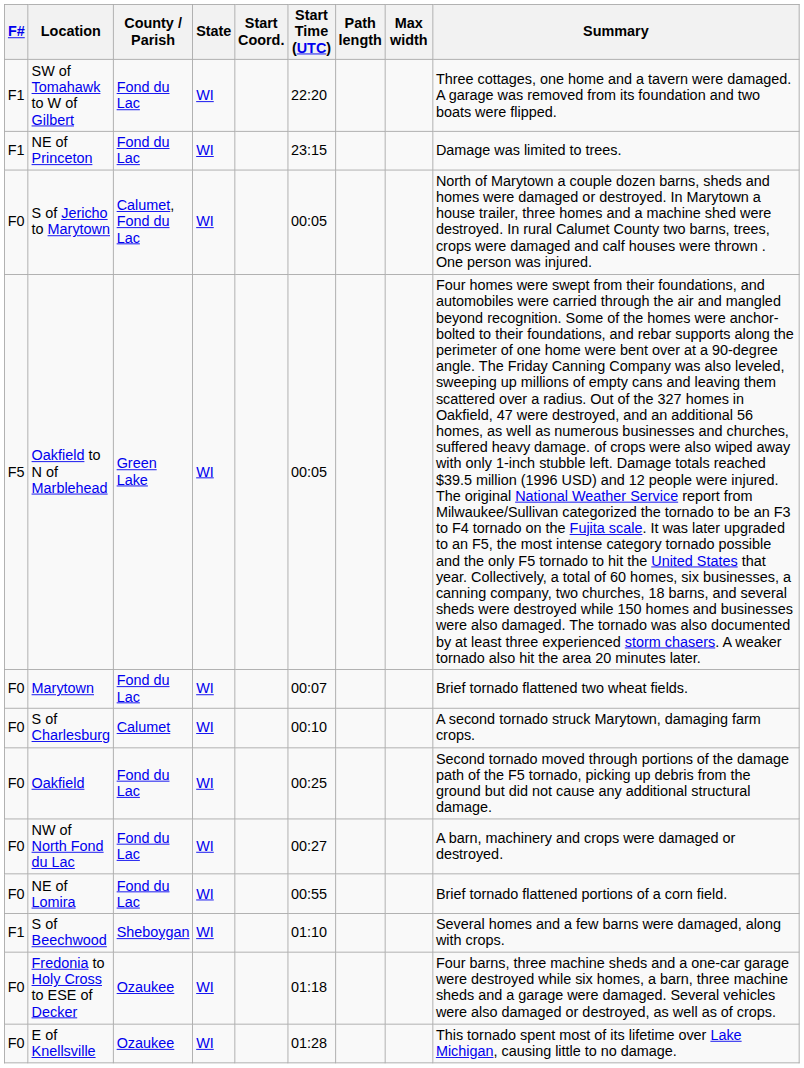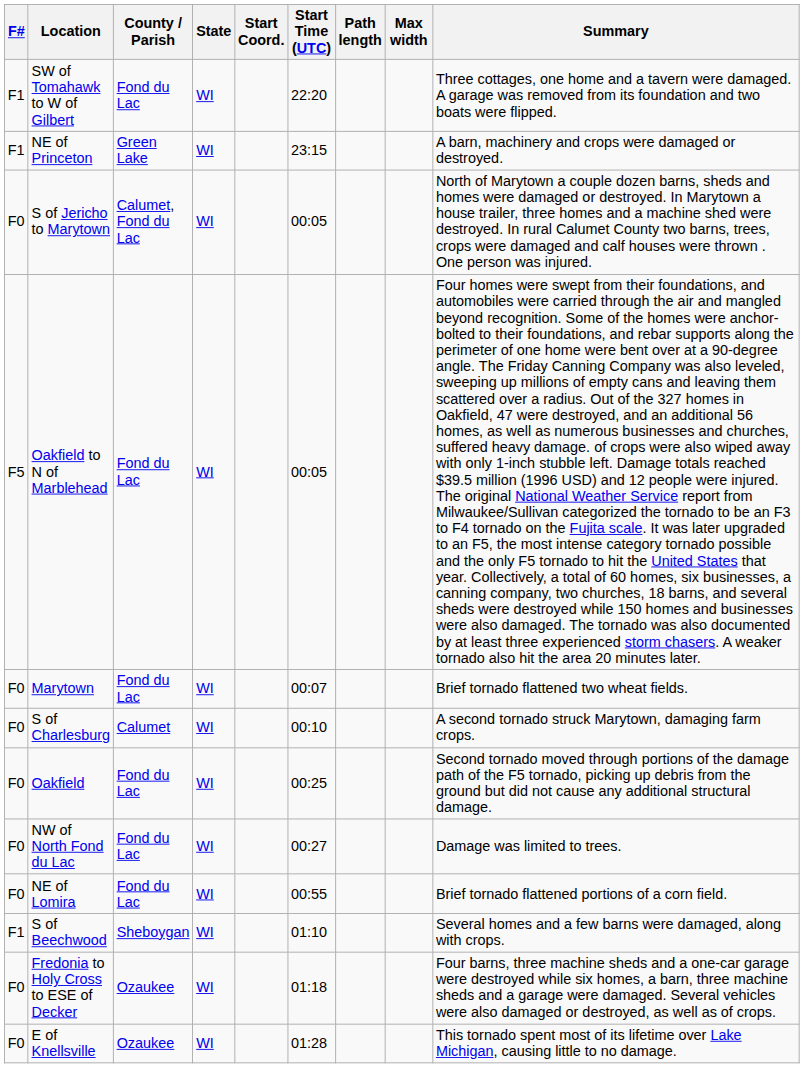(143, 150) Fond du Lac -> (137, 150) Green Lake
(529, 150) Damage was limited to trees. -> (586, 150) A barn, machinery and crops were damaged or destroyed.
(137, 471) Green Lake -> (143, 471) Fond du Lac
(586, 846) A barn, machinery and crops were damaged or destroyed. -> (529, 846) Damage was limited to trees.
